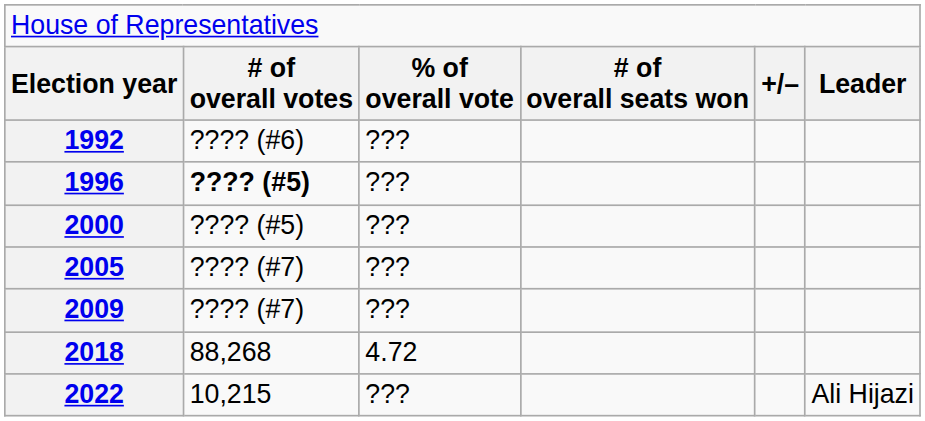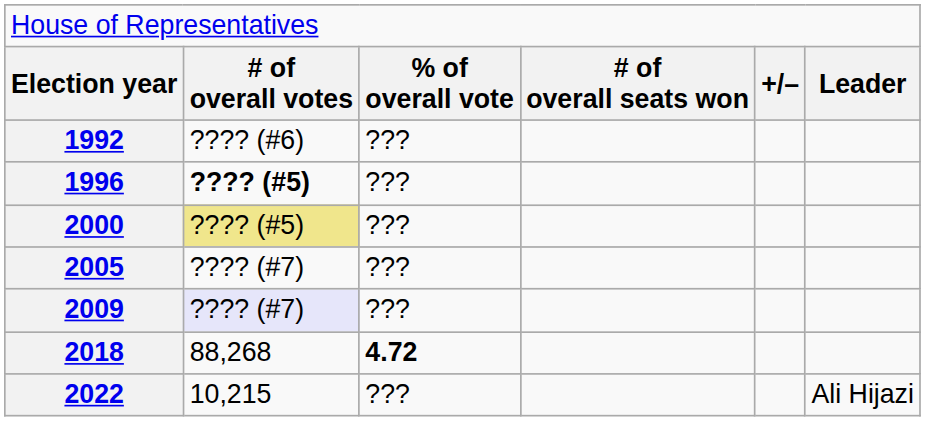(247, 225) no background -> (247, 225) khaki background
(247, 310) no background -> (247, 310) lavender background
(391, 352) normal -> (391, 352) bold
